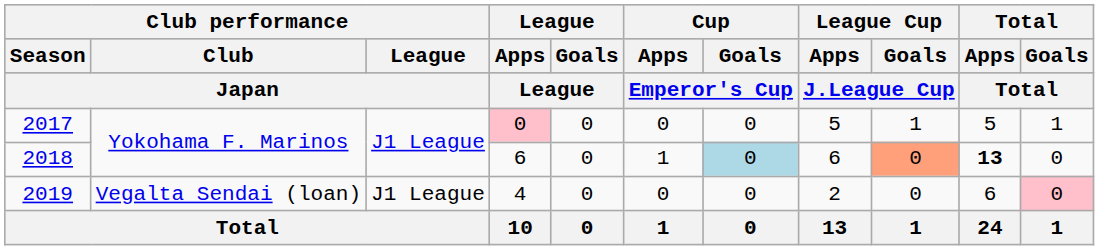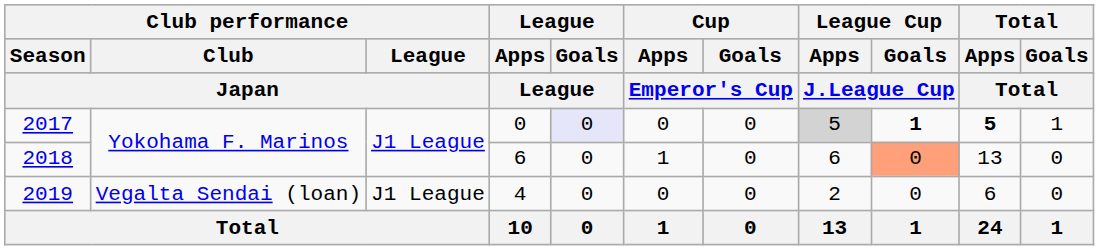(520, 125) pink background -> (520, 125) no background
(587, 125) no background -> (587, 125) lavender background
(835, 125) no background -> (835, 125) lightgrey background
(915, 125) normal -> (915, 125) bold
(990, 125) normal -> (990, 125) bold
(750, 159) lightblue background -> (750, 159) no background
(990, 159) bold -> (990, 159) normal
(1057, 194) pink background -> (1057, 194) no background
